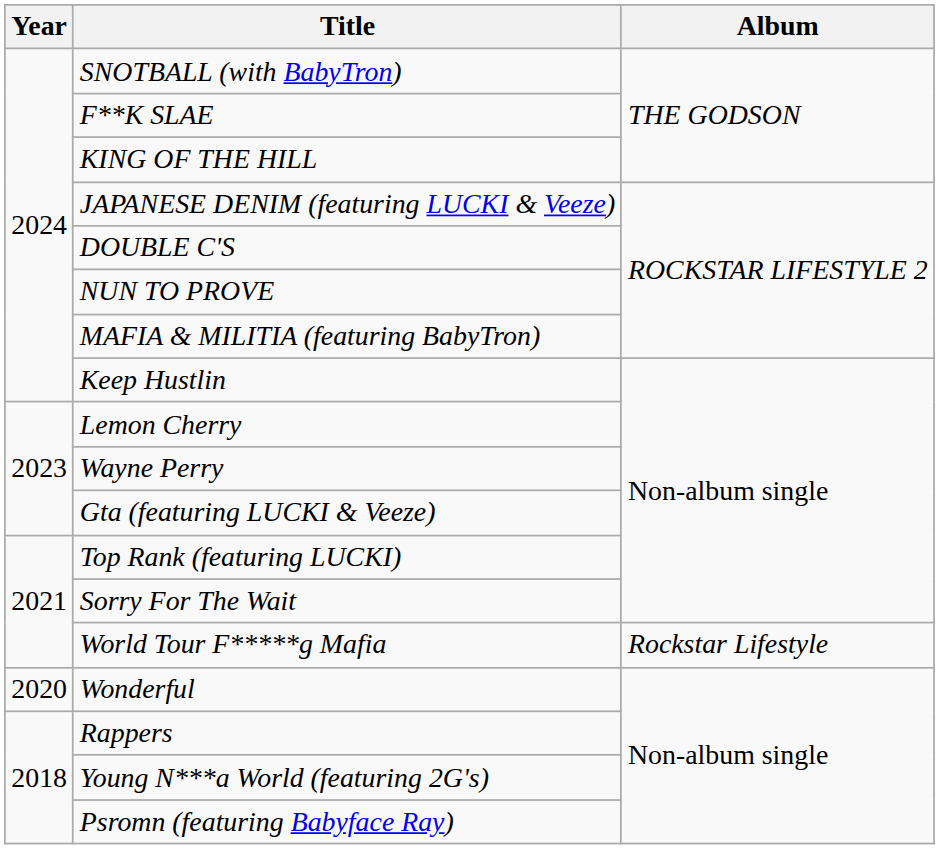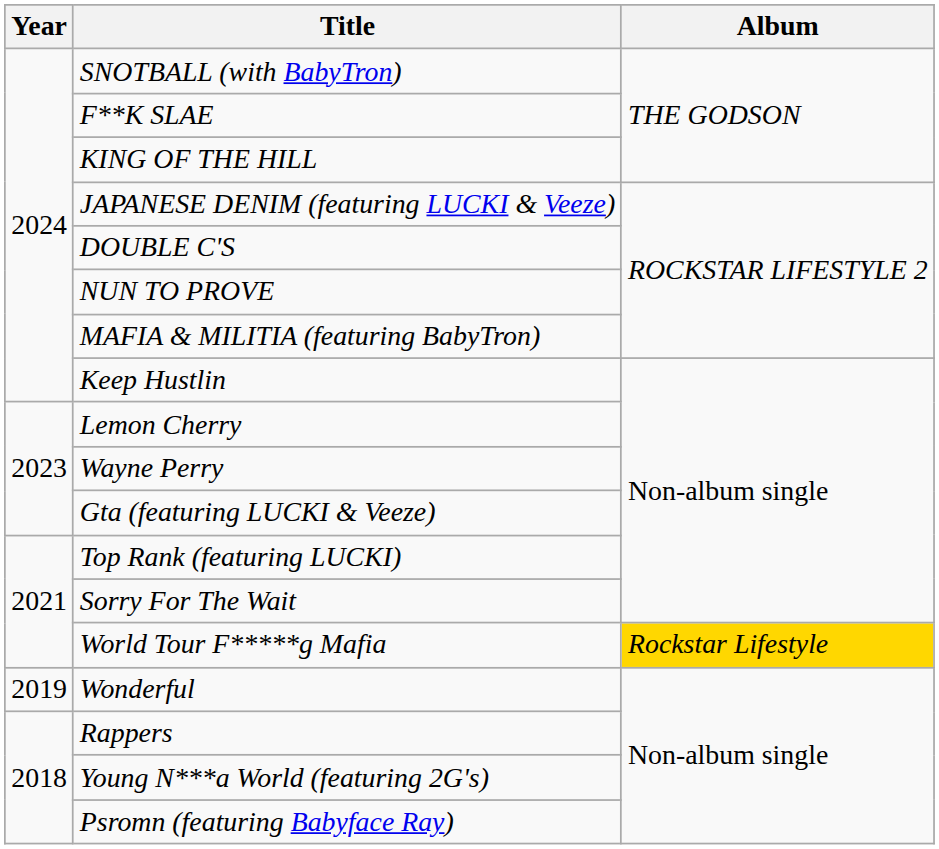(728, 644) no background -> (728, 644) gold background
(39, 688) 2020 -> (39, 688) 2019
